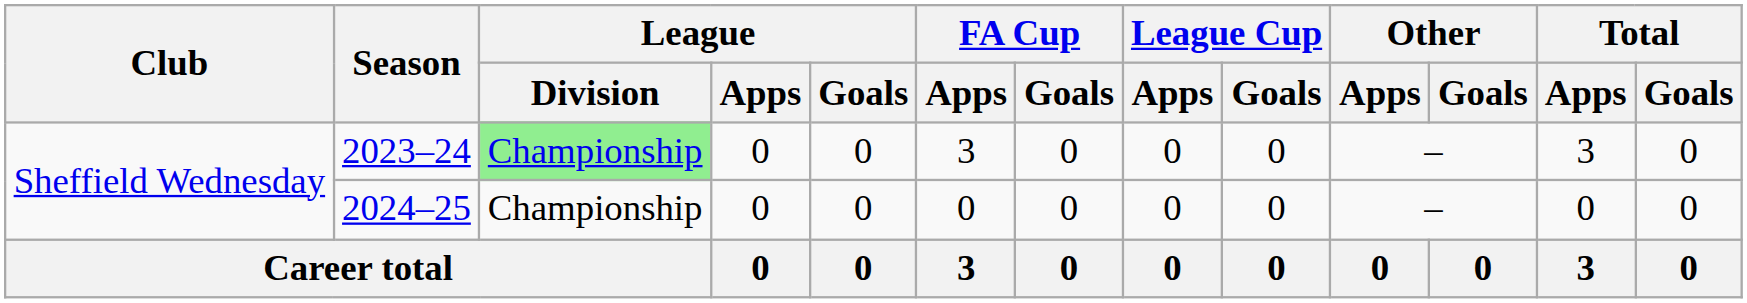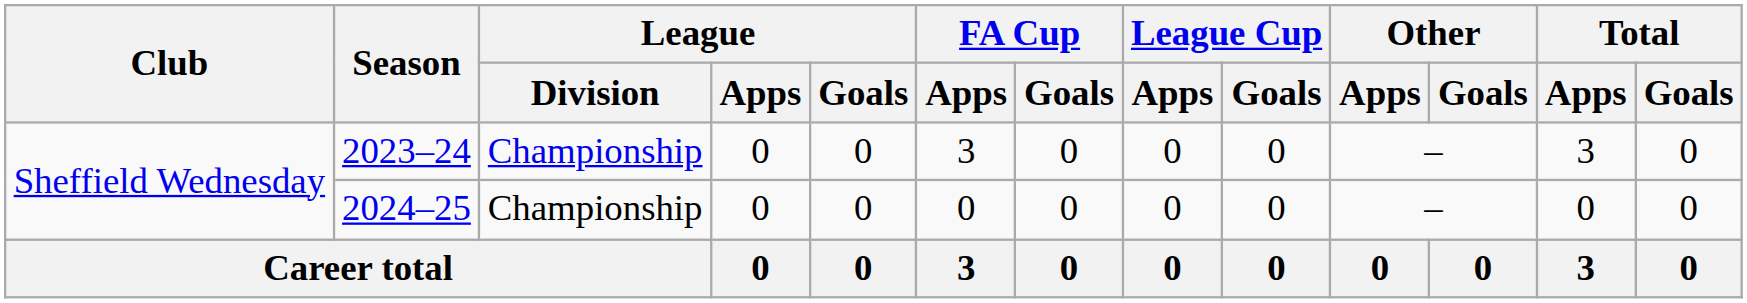(595, 150) lightgreen background -> (595, 150) no background
